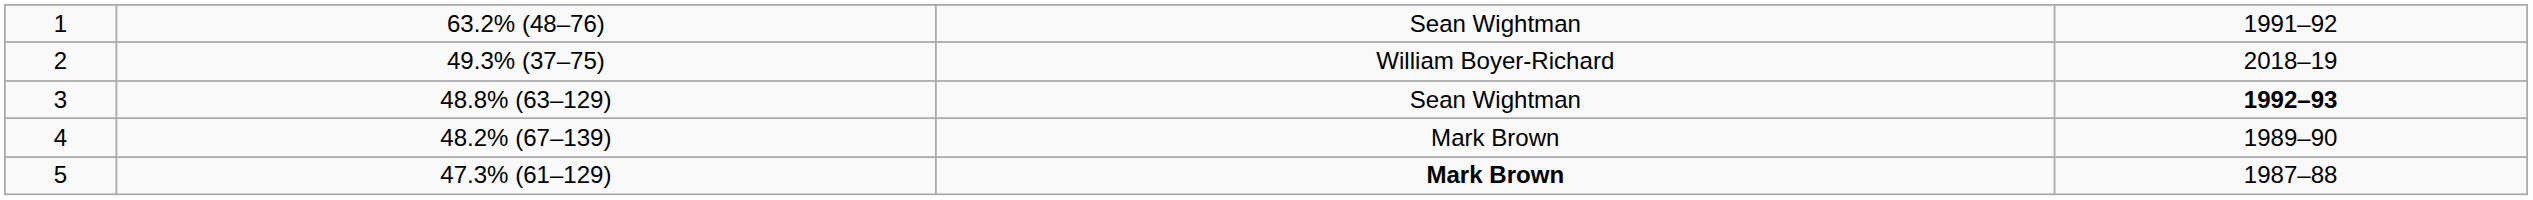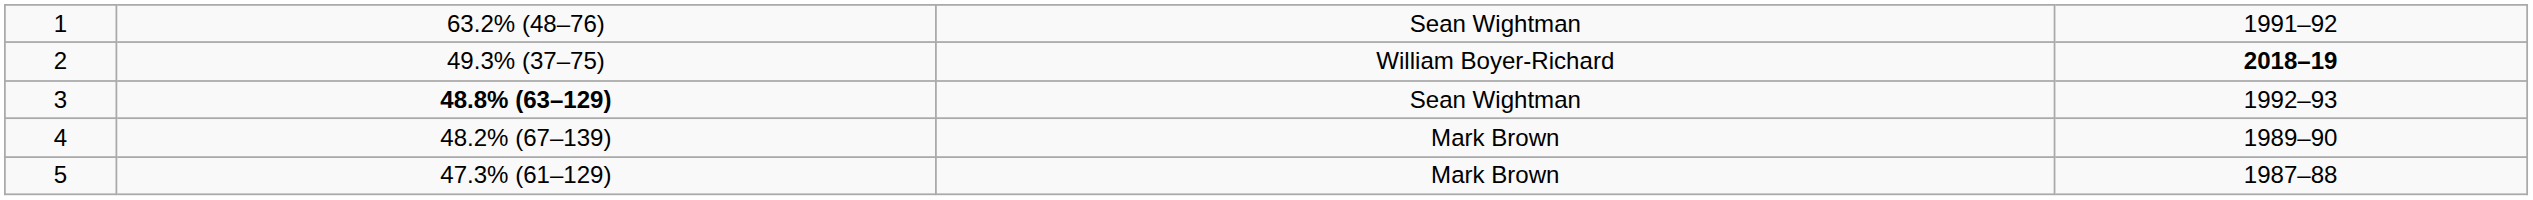(2291, 61) normal -> (2291, 61) bold
(526, 99) normal -> (526, 99) bold
(2291, 99) bold -> (2291, 99) normal
(1495, 175) bold -> (1495, 175) normal
